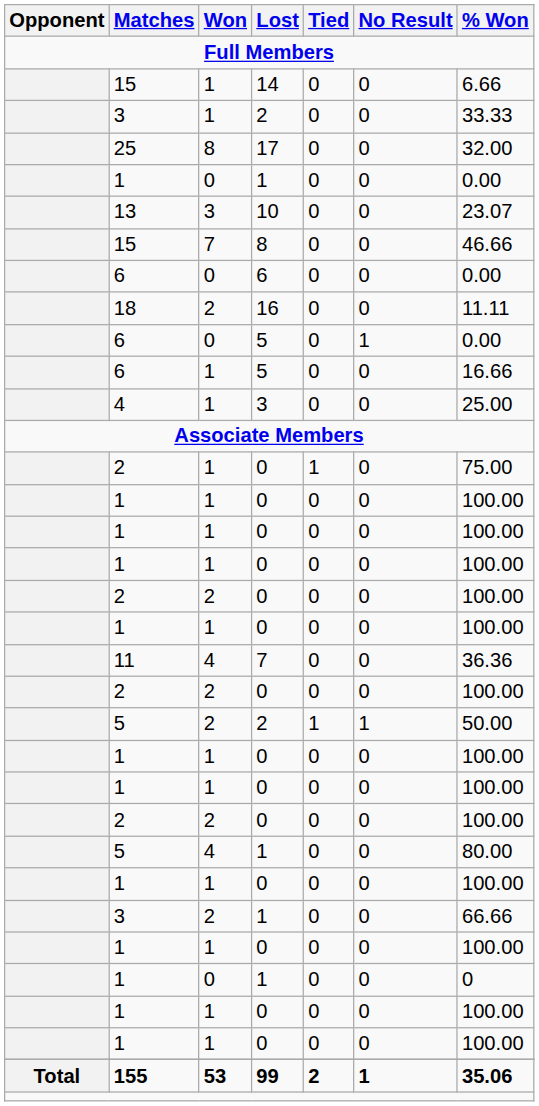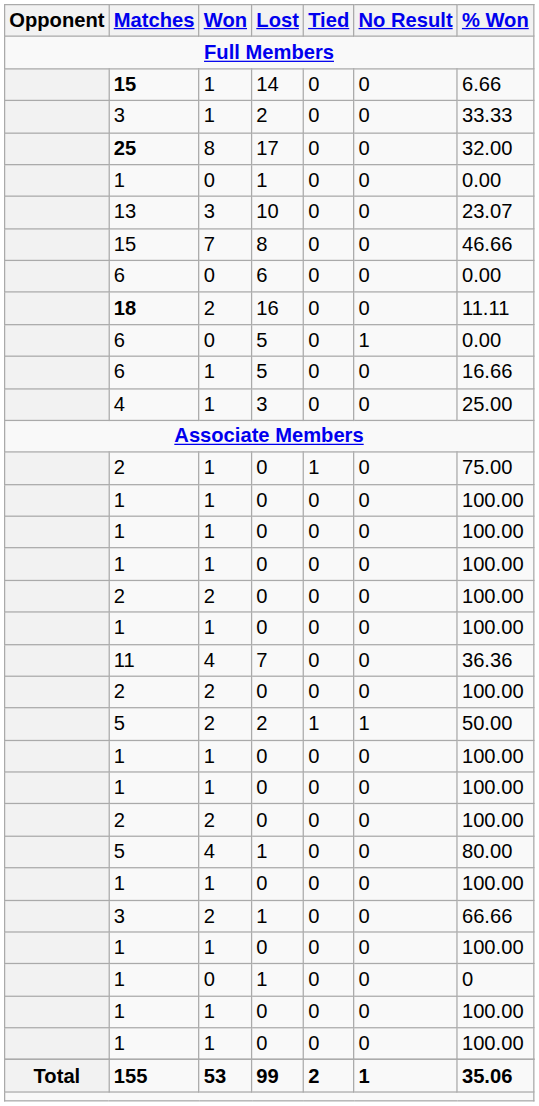(125, 84) normal -> (125, 84) bold
(125, 148) normal -> (125, 148) bold
(125, 308) normal -> (125, 308) bold
